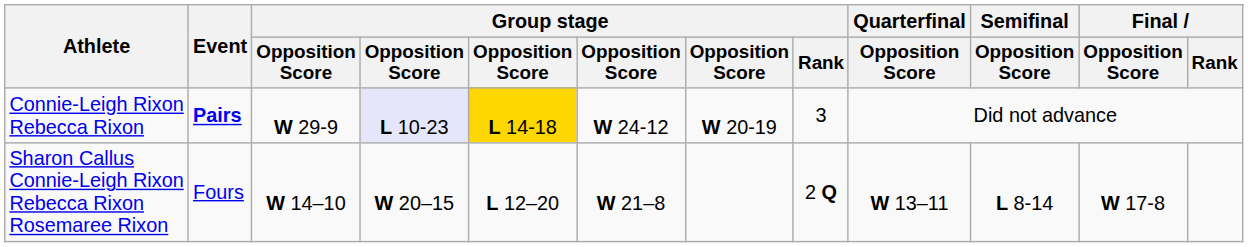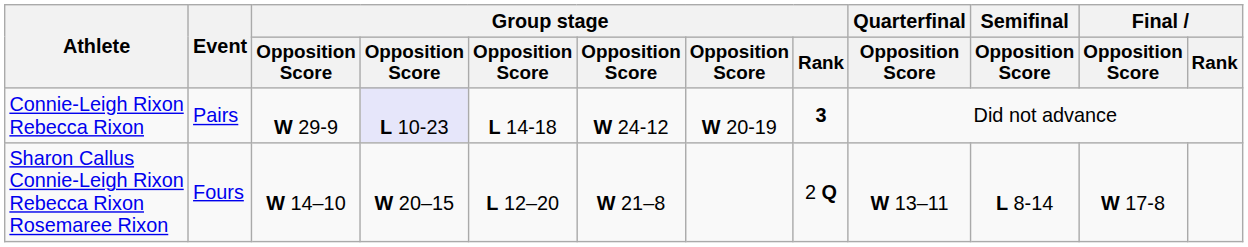(217, 115) bold -> (216, 115) normal
(523, 126) gold background -> (523, 126) no background
(821, 115) normal -> (821, 115) bold
